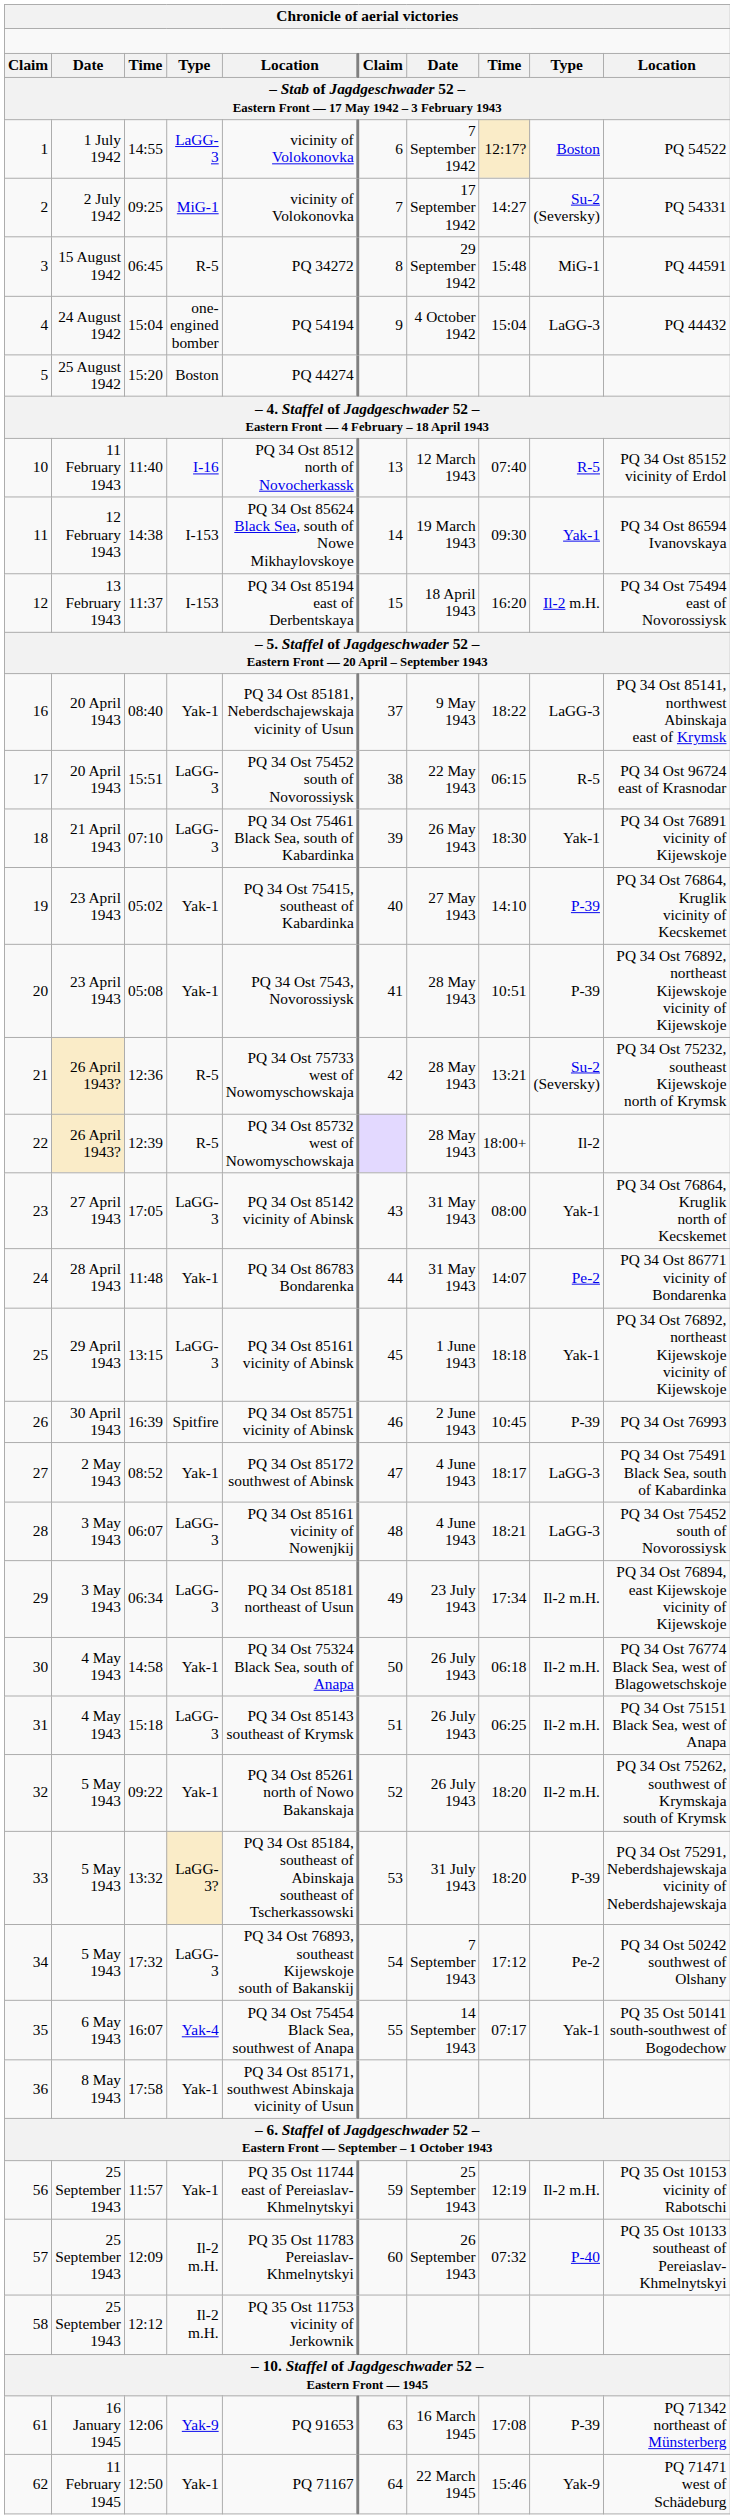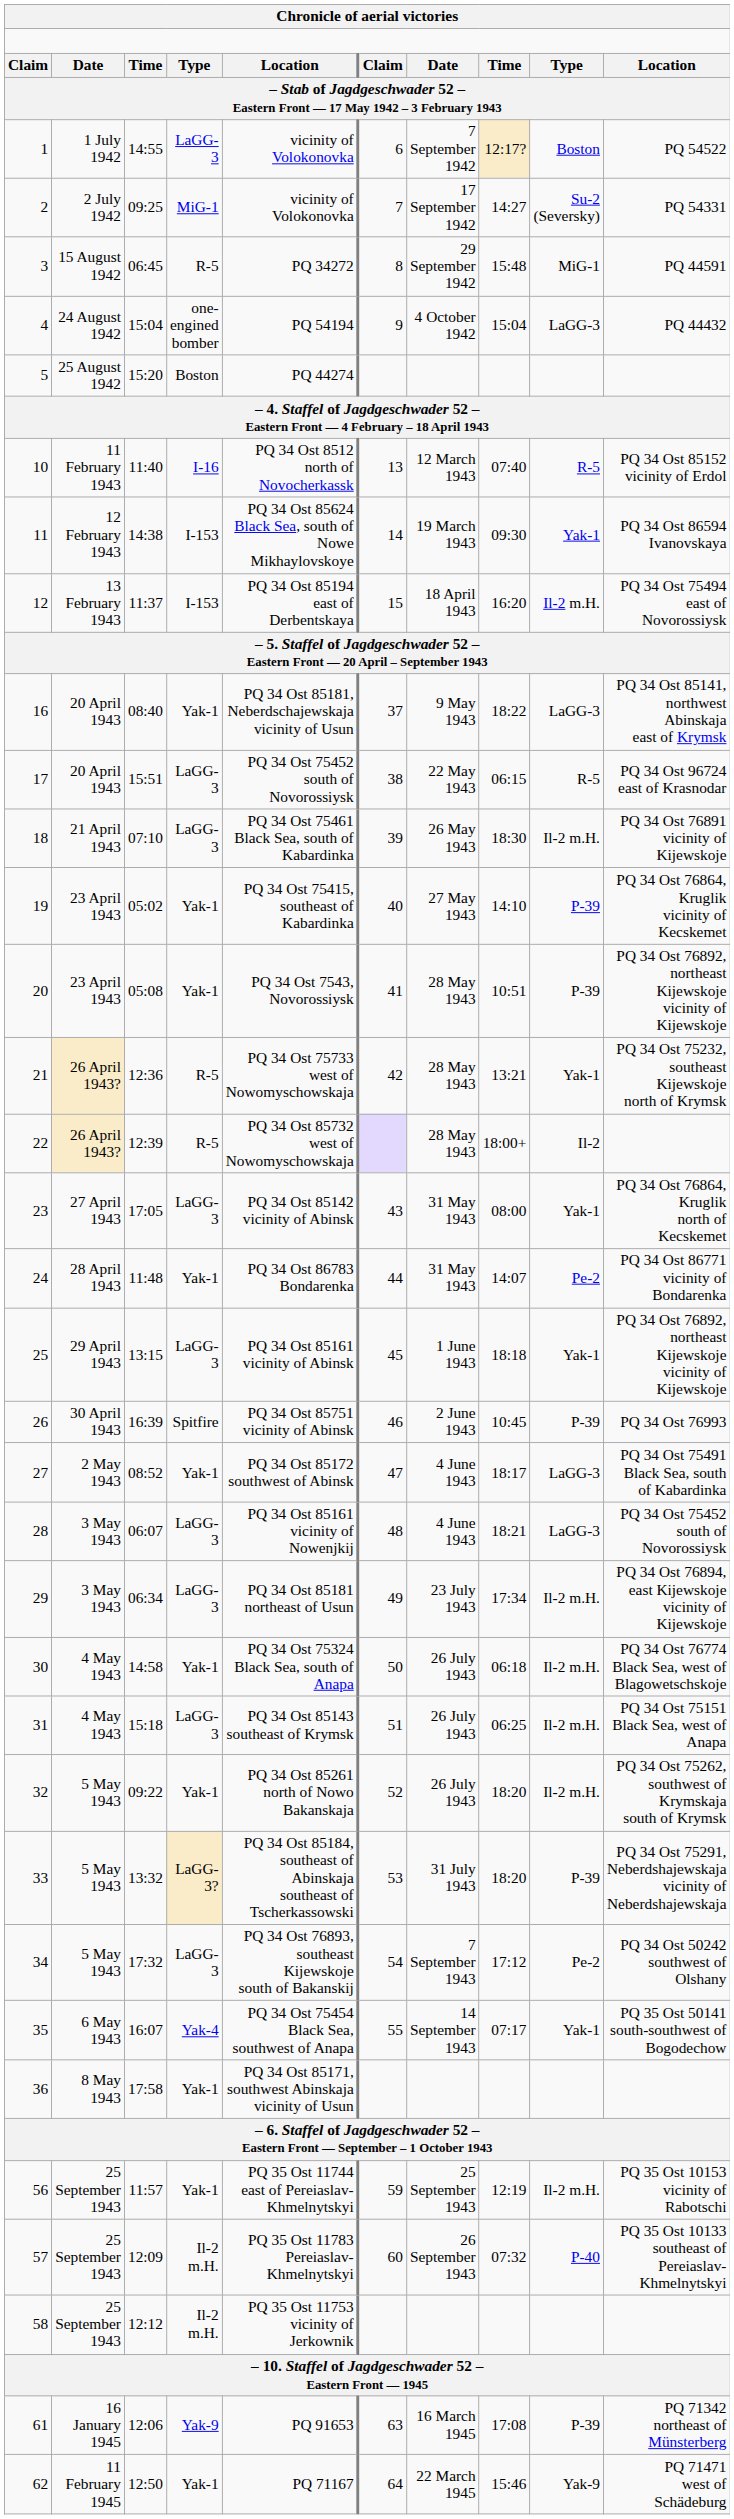(582, 838) Yak-1 -> (572, 838) Il-2 m.H.
(567, 1075) Su-2 (Seversky) -> (582, 1075) Yak-1
